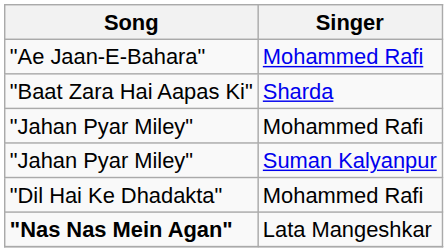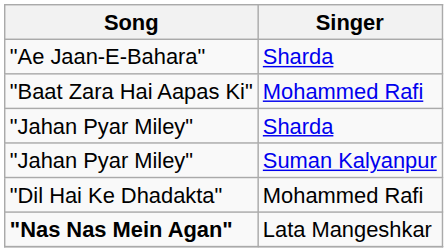(343, 57) Mohammed Rafi -> (298, 57) Sharda
(298, 92) Sharda -> (343, 92) Mohammed Rafi
(343, 126) Mohammed Rafi -> (298, 126) Sharda
